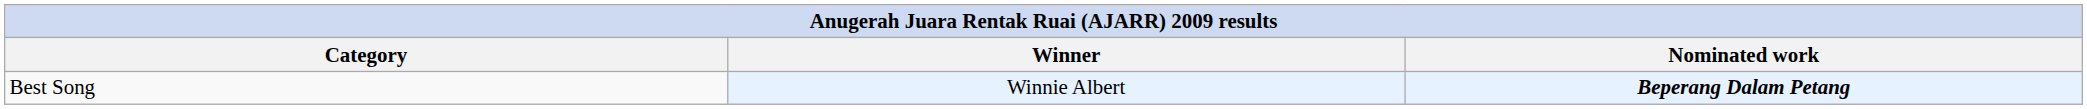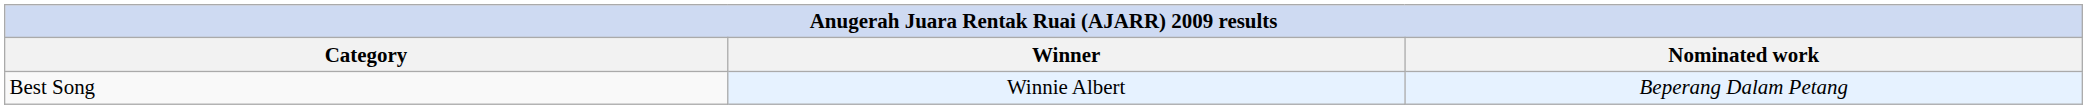(1744, 87) bold -> (1744, 87) normal
